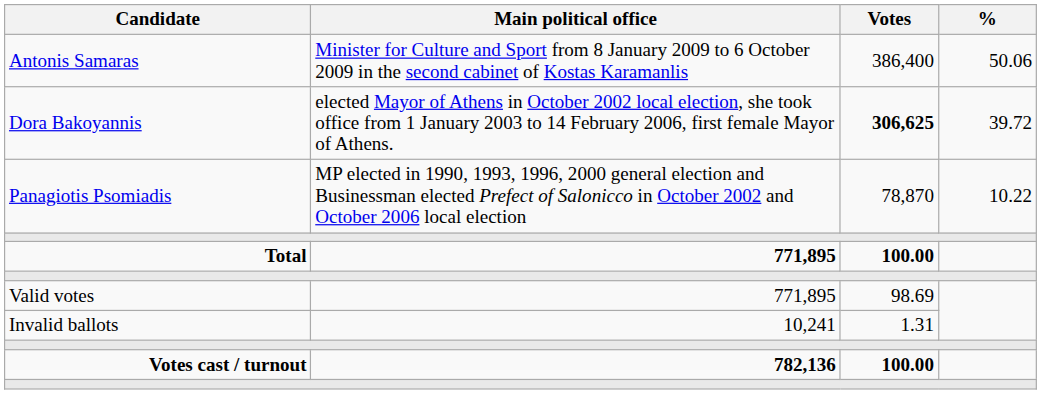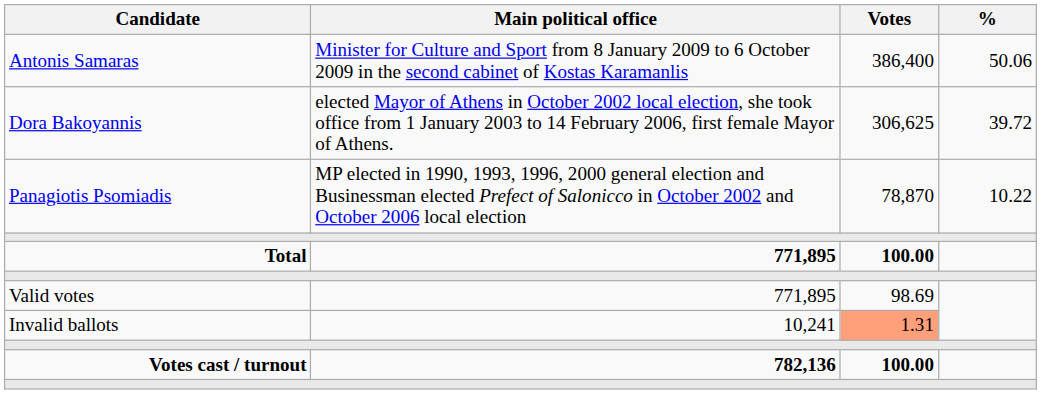(903, 122) bold -> (903, 122) normal
(917, 325) no background -> (917, 325) lightsalmon background
